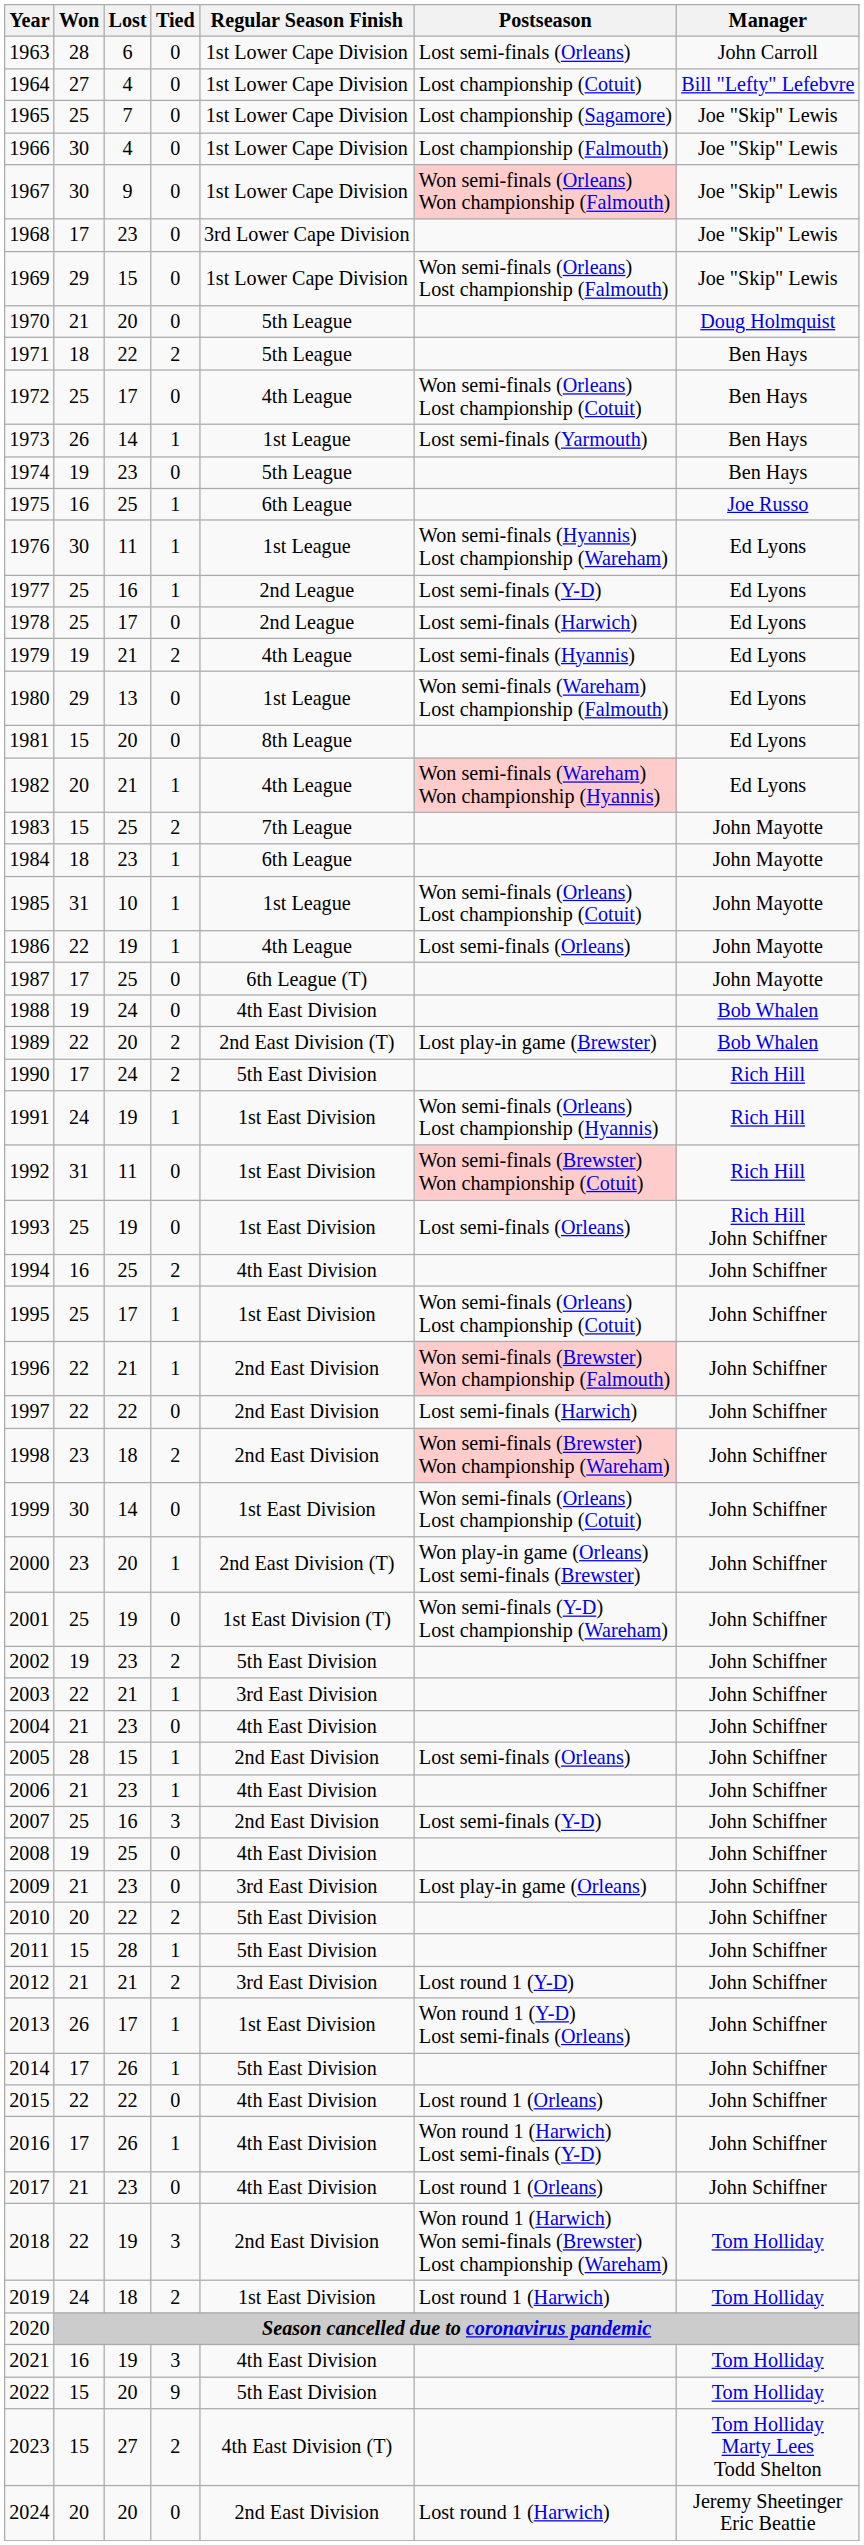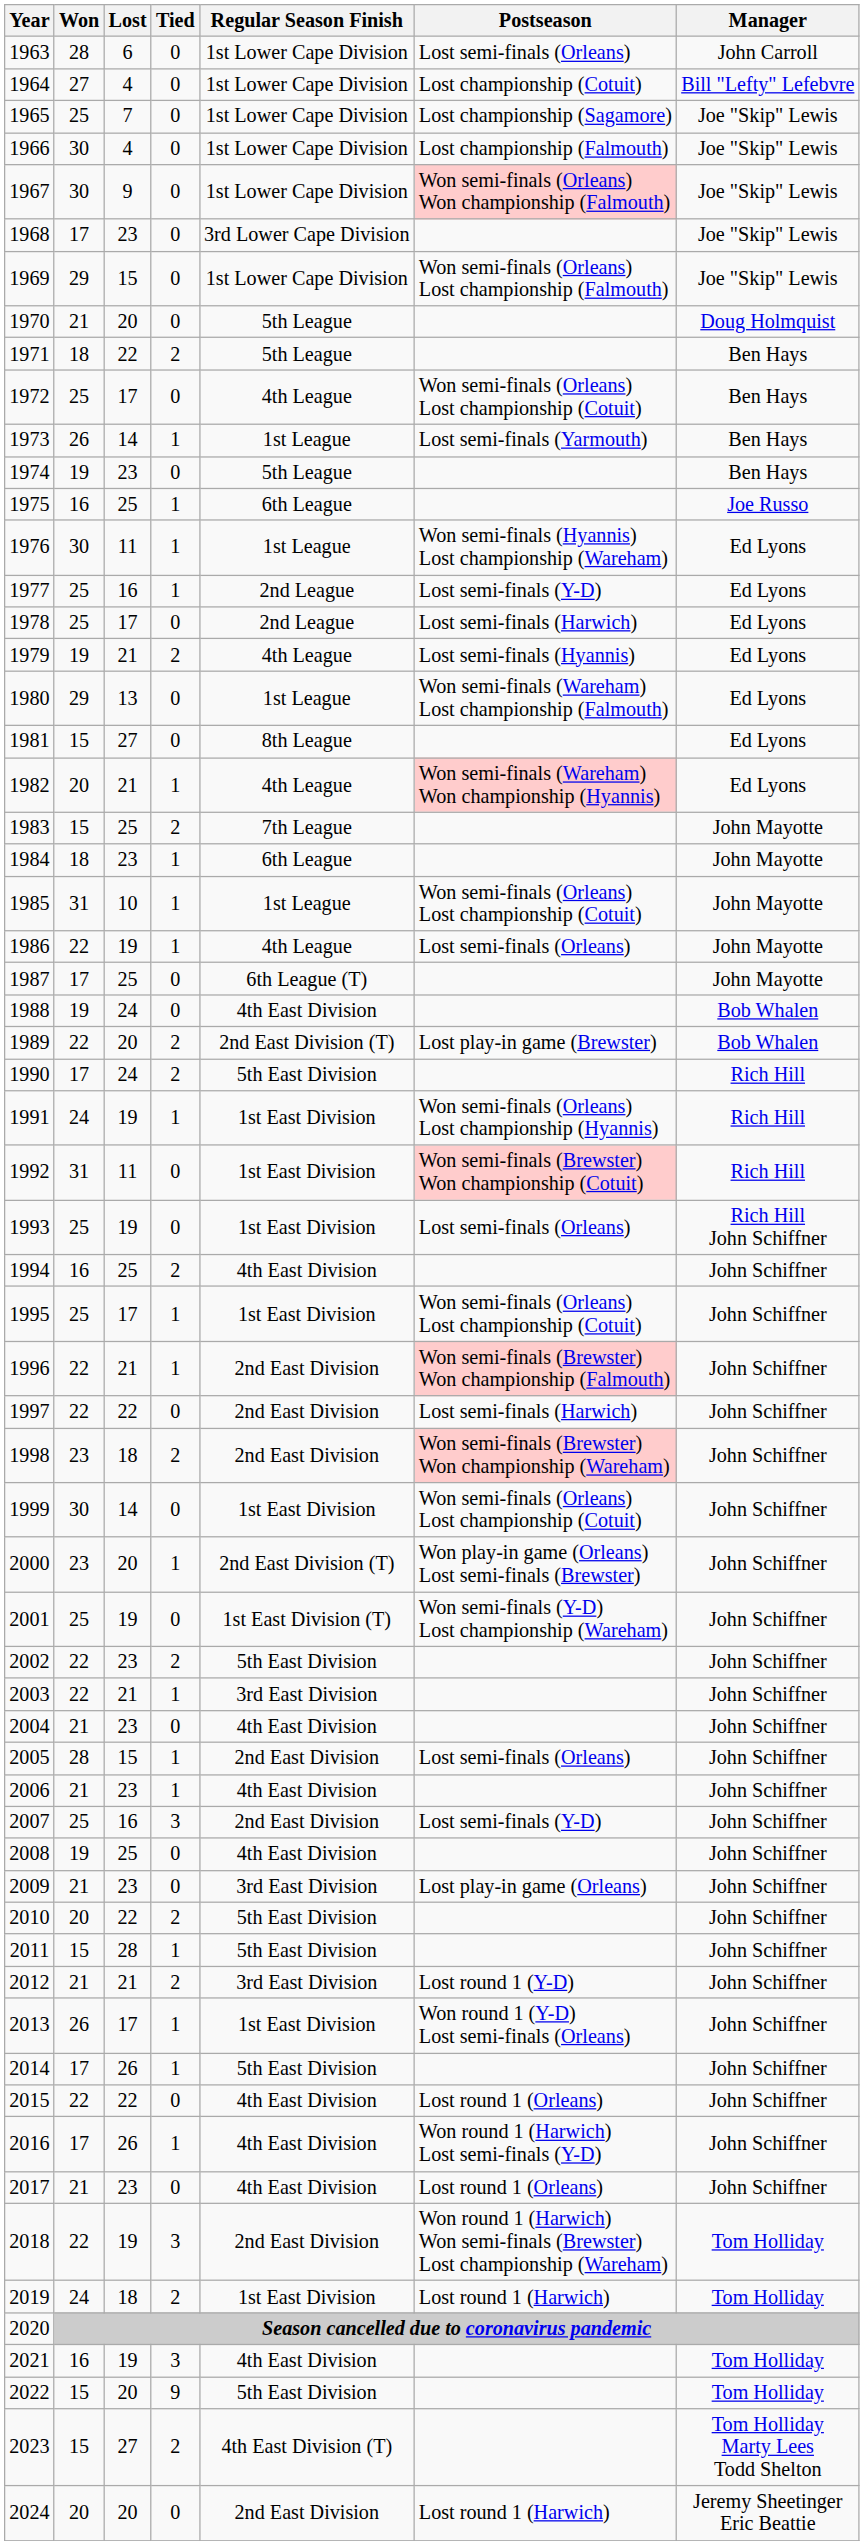(128, 741) 20 -> (128, 741) 27
(79, 1662) 19 -> (79, 1662) 22
